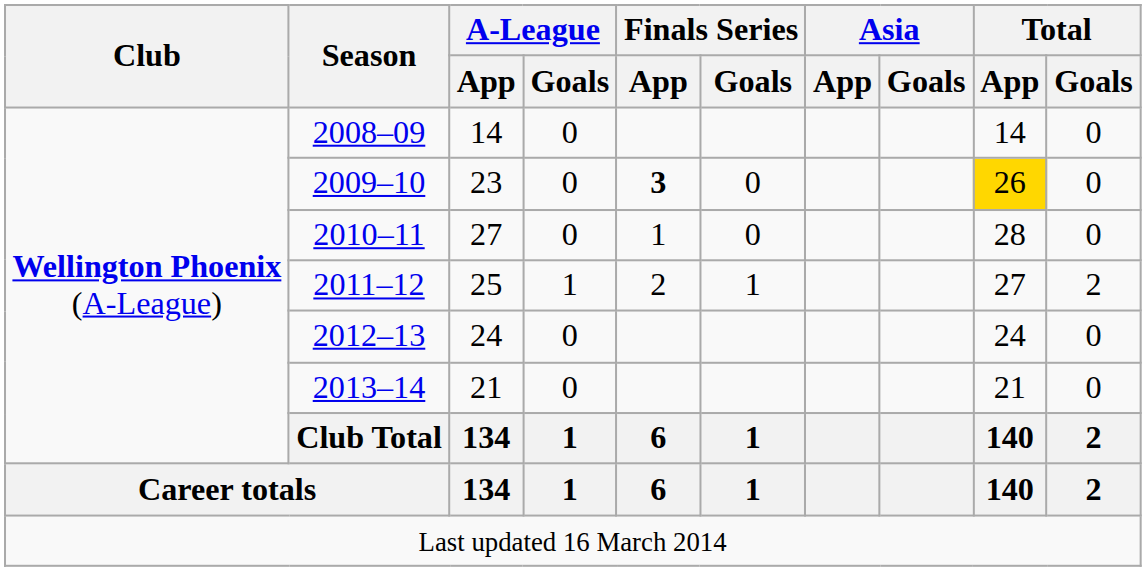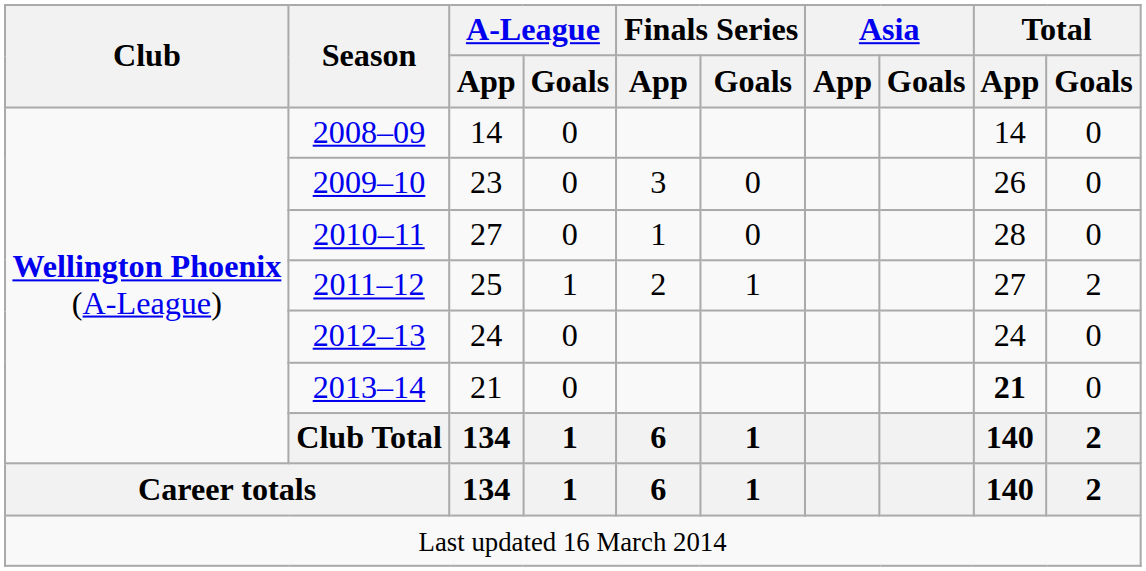(658, 183) bold -> (658, 183) normal
(1010, 183) gold background -> (1010, 183) no background
(1010, 387) normal -> (1010, 387) bold
